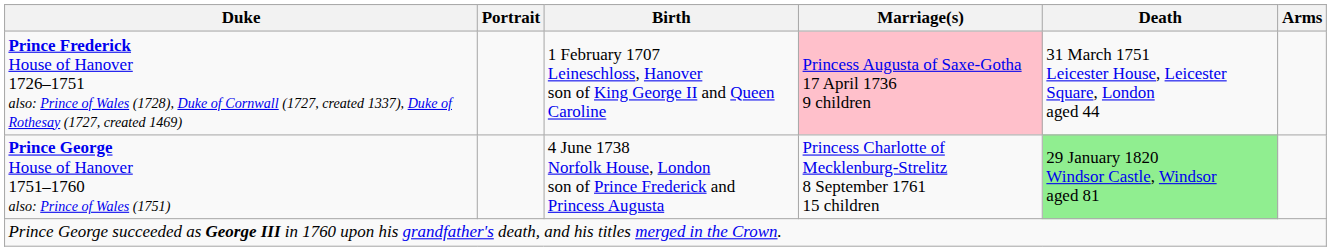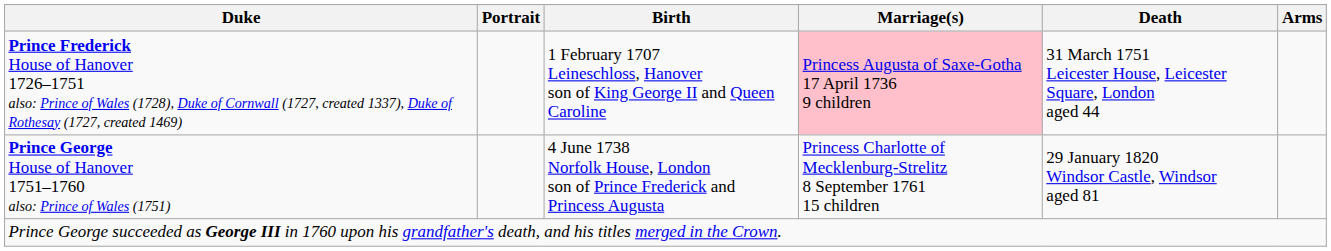(1132, 176) lightgreen background -> (1132, 176) no background
